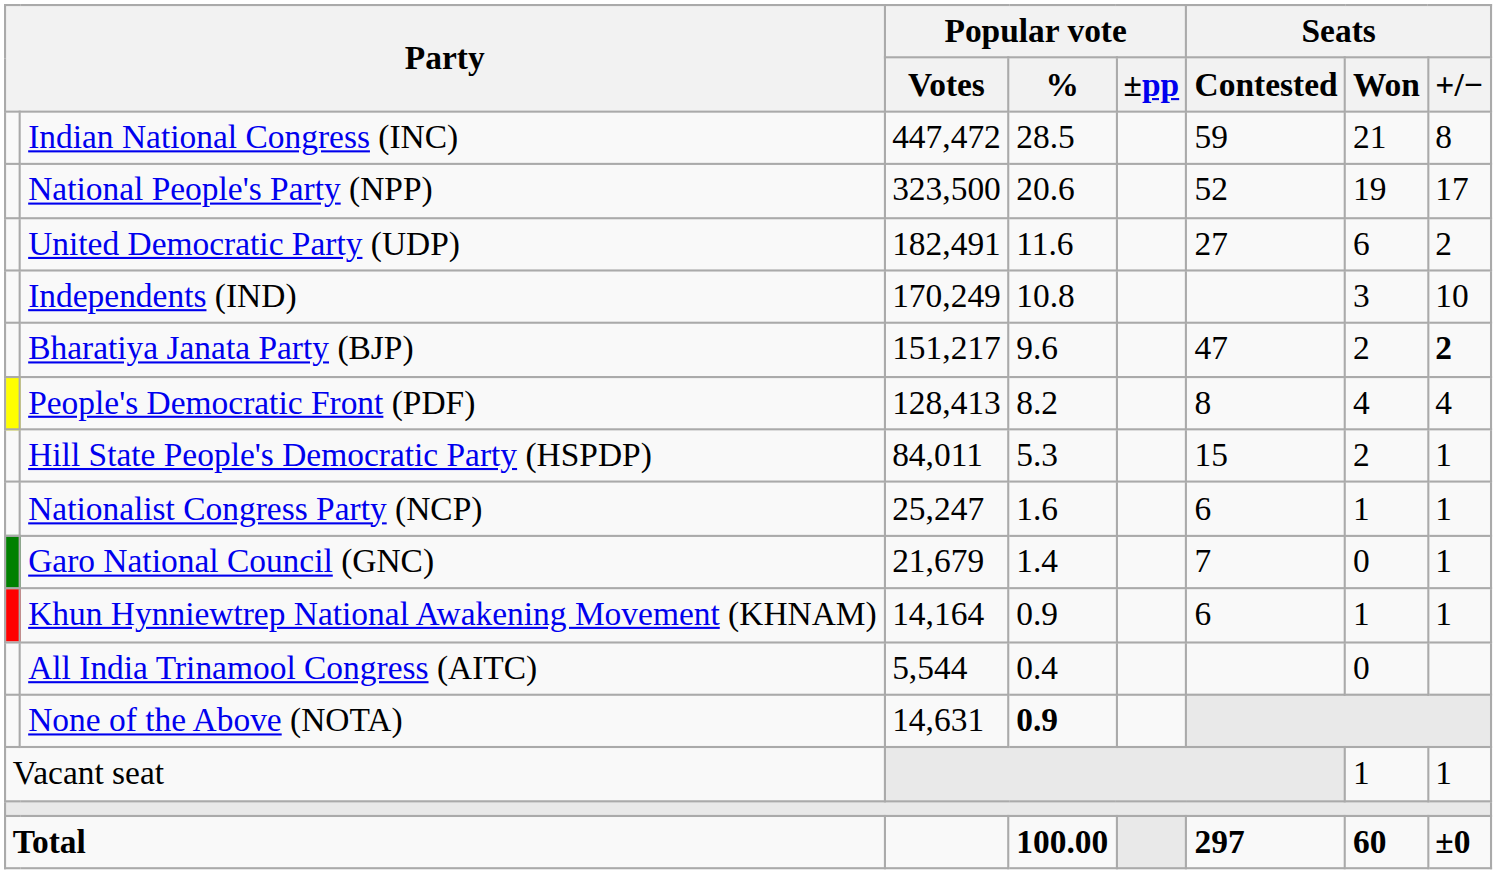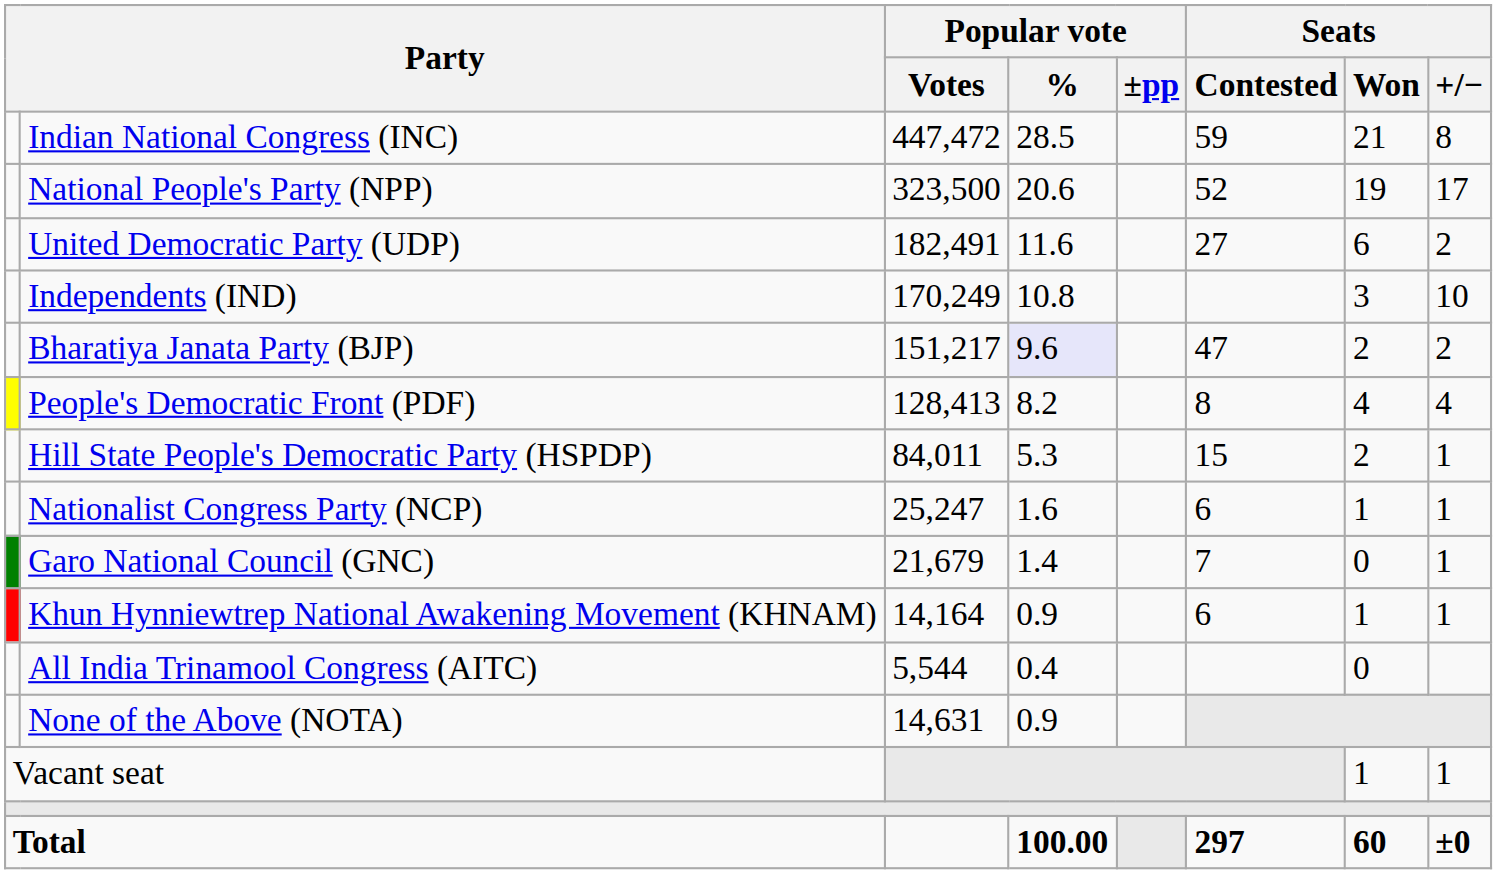(1037, 349) no background -> (1037, 349) lavender background
(1444, 349) bold -> (1444, 349) normal
(1037, 720) bold -> (1037, 720) normal
